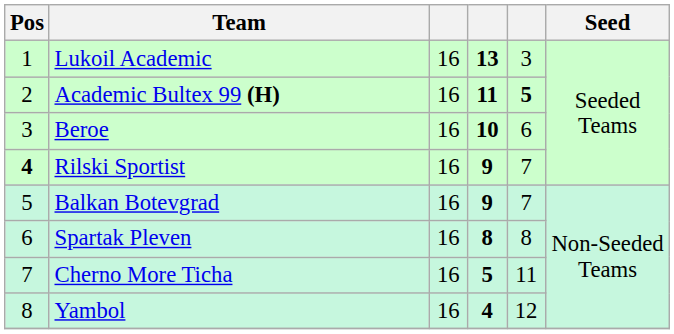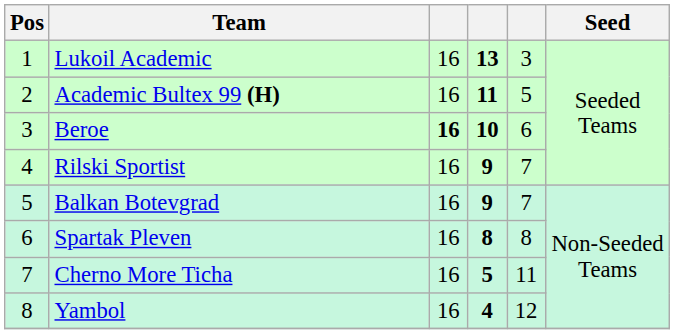(526, 94) bold -> (526, 94) normal
(448, 130) normal -> (448, 130) bold
(27, 166) bold -> (27, 166) normal
